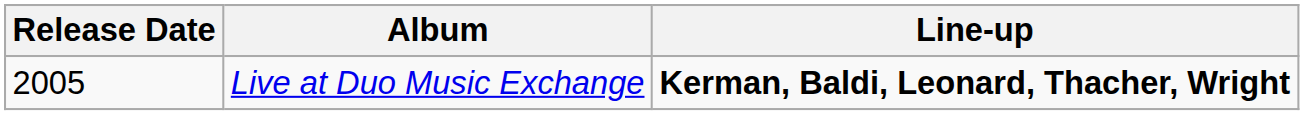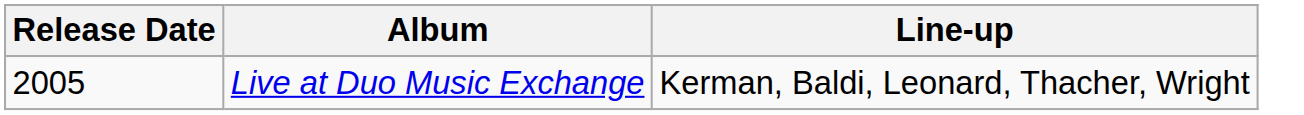(975, 82) bold -> (955, 82) normal
